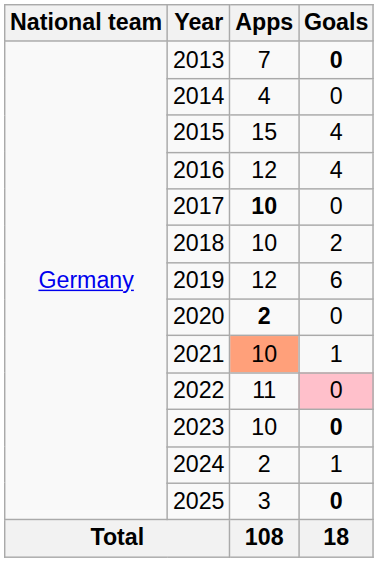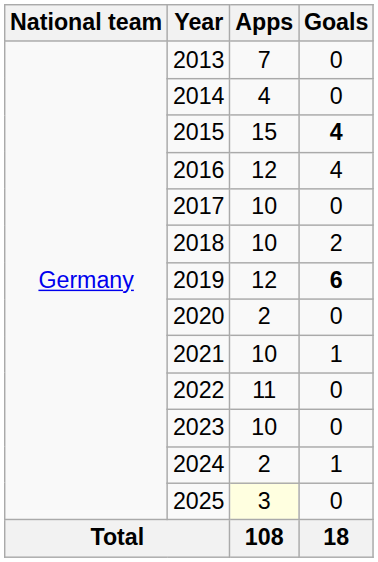(336, 59) bold -> (336, 59) normal
(336, 133) normal -> (336, 133) bold
(264, 206) bold -> (264, 206) normal
(336, 280) normal -> (336, 280) bold
(264, 317) bold -> (264, 317) normal
(264, 354) lightsalmon background -> (264, 354) no background
(336, 390) pink background -> (336, 390) no background
(336, 427) bold -> (336, 427) normal
(264, 501) no background -> (264, 501) lightyellow background
(336, 501) bold -> (336, 501) normal
